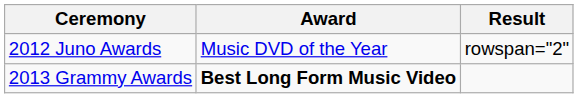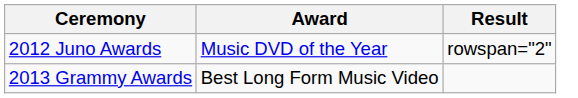(328, 78) bold -> (320, 78) normal
